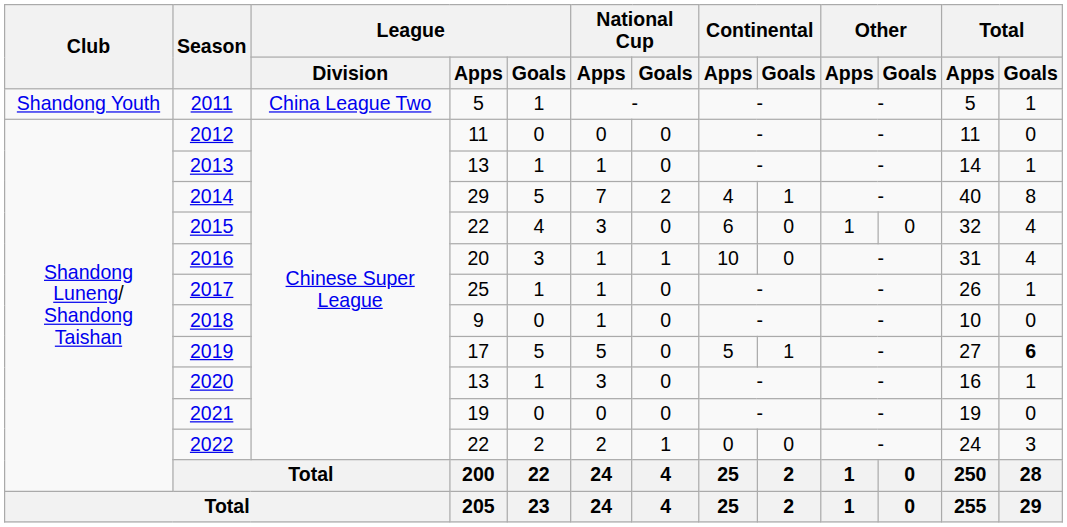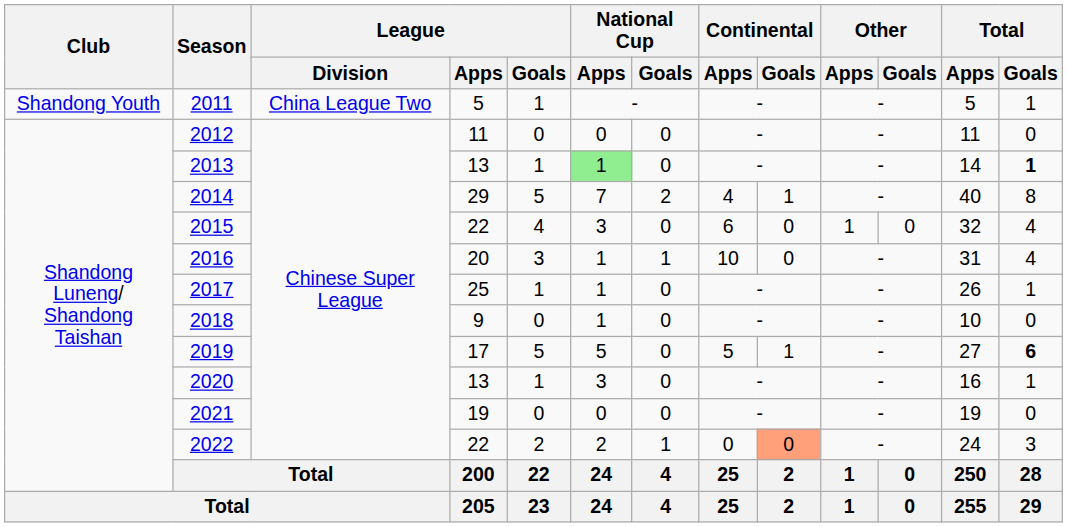(601, 165) no background -> (601, 165) lightgreen background
(1031, 165) normal -> (1031, 165) bold
(789, 444) no background -> (789, 444) lightsalmon background
